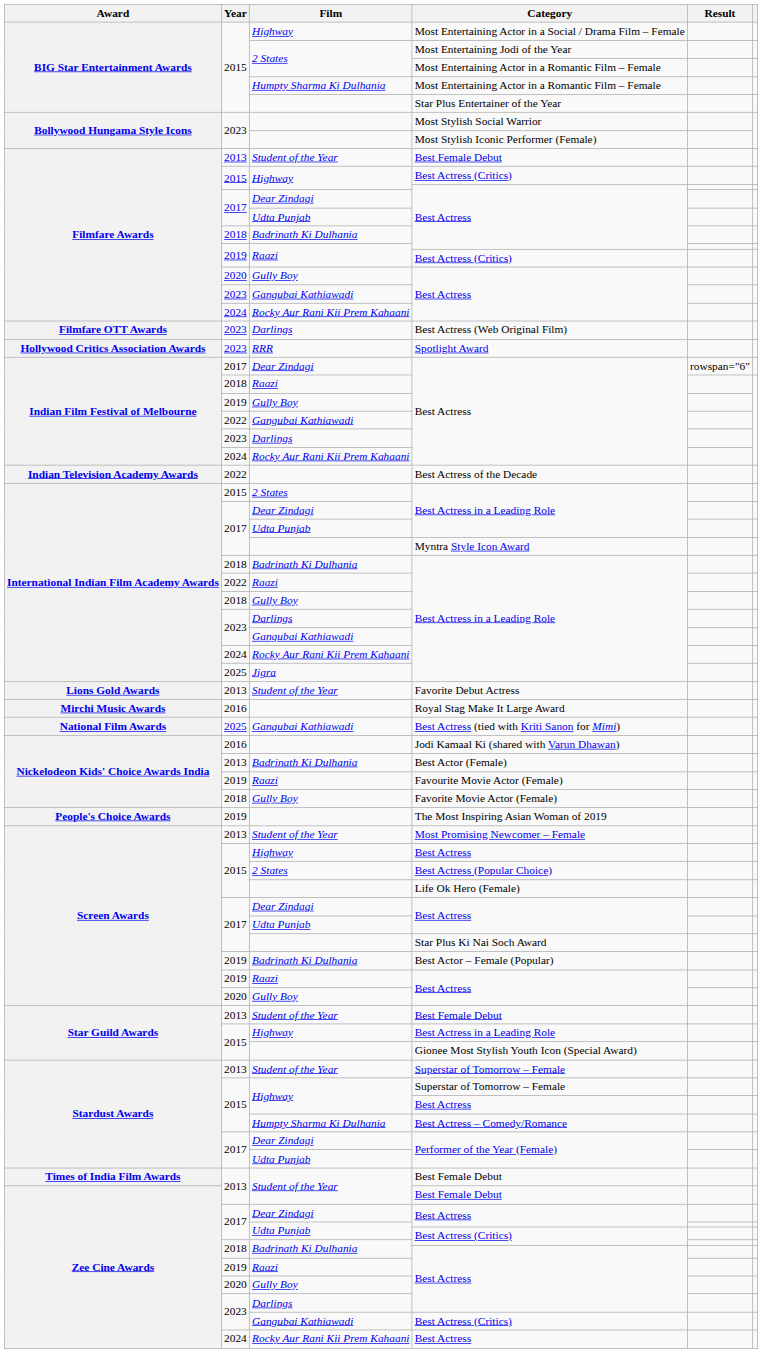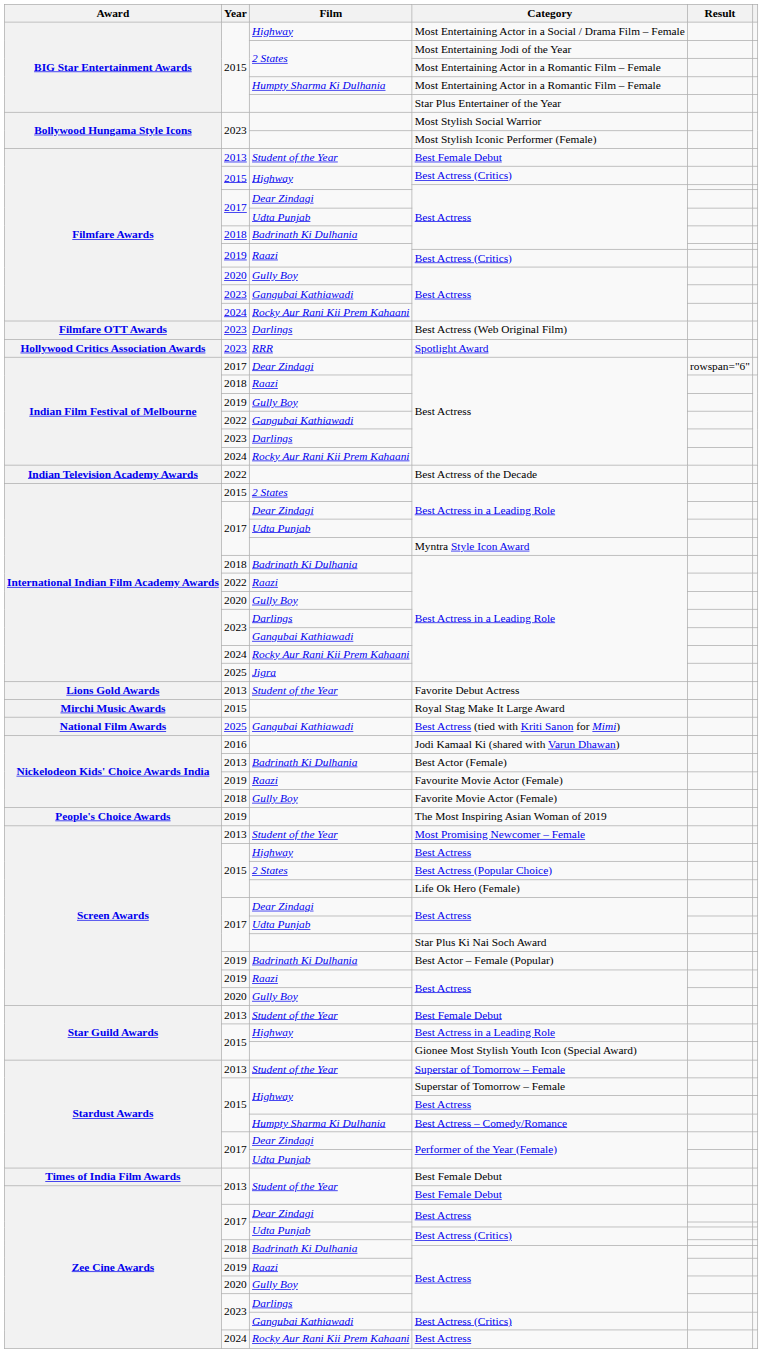(235, 600) 2018 -> (235, 600) 2020
(235, 708) 2016 -> (235, 708) 2015
